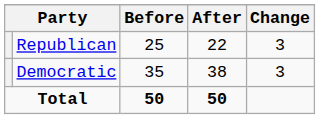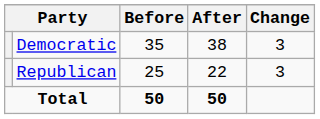rows swapped: (66, 72) <-> (66, 45)
